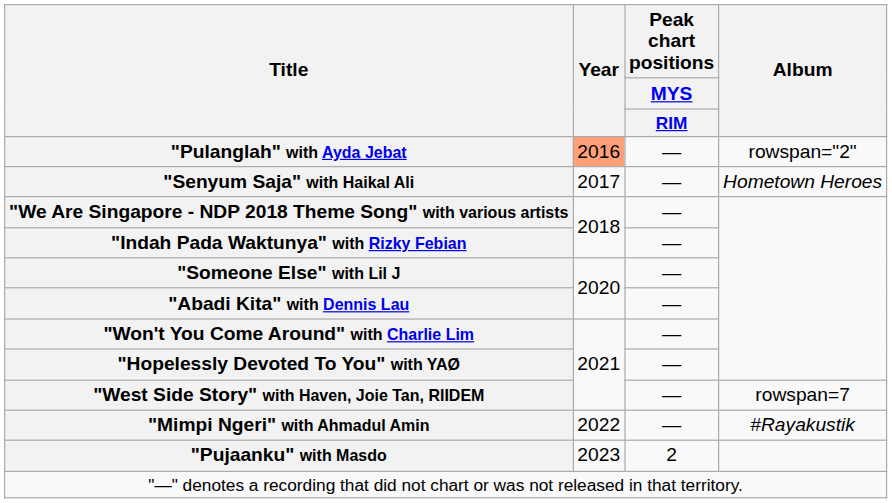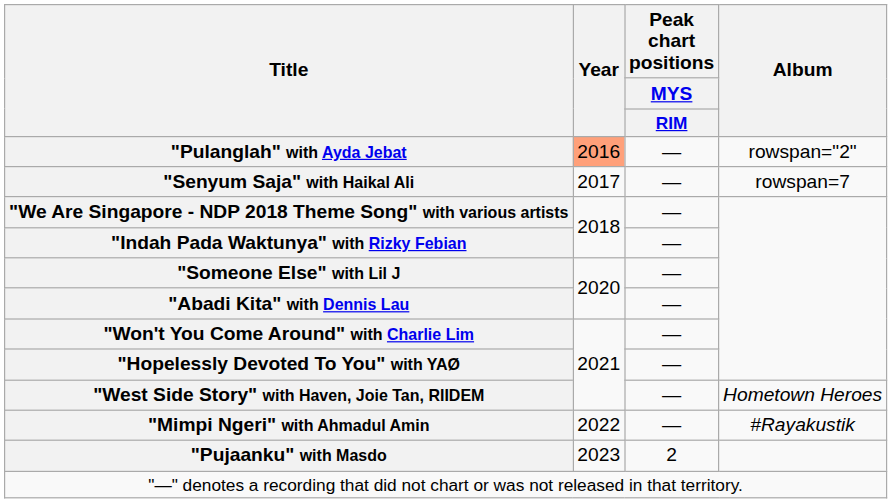(803, 181) Hometown Heroes -> (803, 181) rowspan=7
(803, 394) rowspan=7 -> (803, 394) Hometown Heroes
